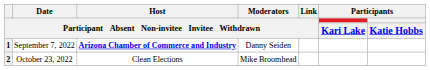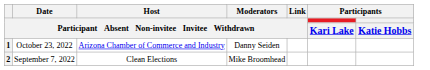(44, 45) September 7, 2022 -> (44, 45) October 23, 2022
(157, 45) bold -> (152, 45) normal
(44, 59) October 23, 2022 -> (44, 59) September 7, 2022
